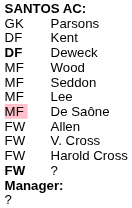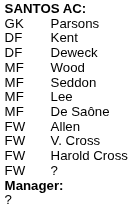(13, 53) bold -> (13, 53) normal
(14, 111) pink background -> (14, 111) no background
(15, 170) bold -> (15, 170) normal
